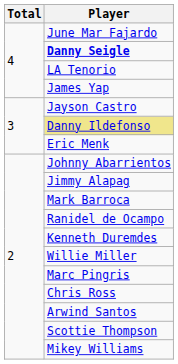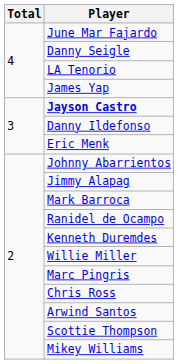(88, 51) bold -> (88, 51) normal
(92, 107) normal -> (92, 107) bold
(99, 126) khaki background -> (99, 126) no background
